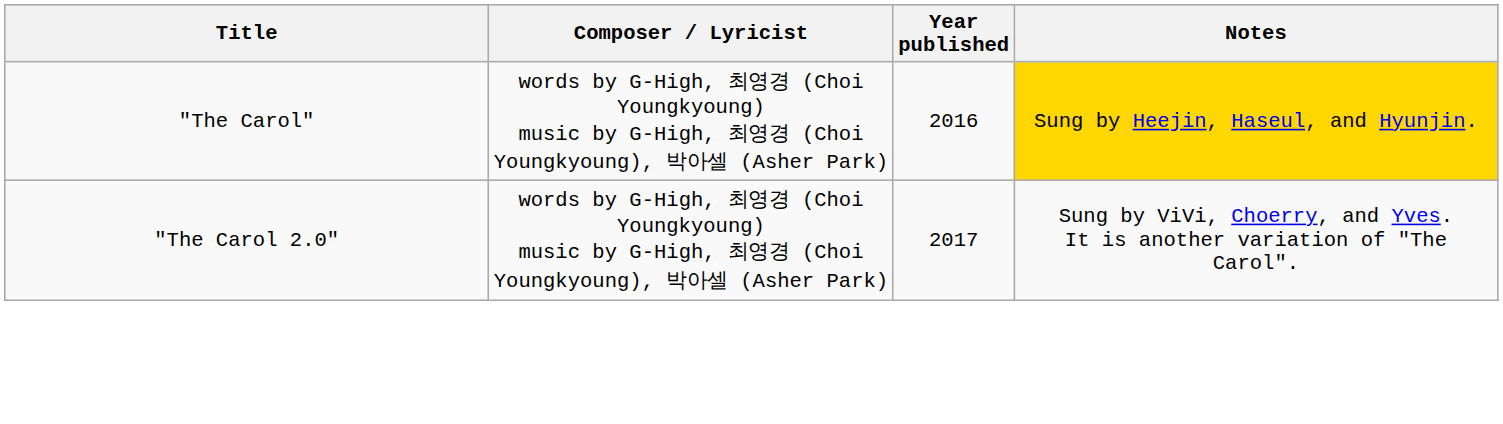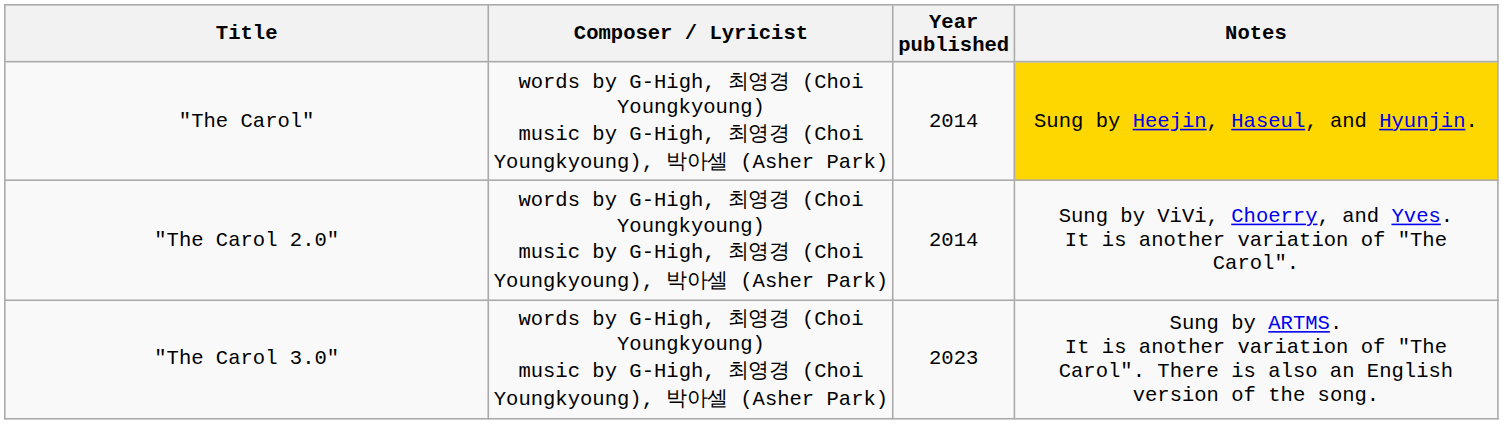(954, 121) 2016 -> (954, 121) 2014
(954, 240) 2017 -> (954, 240) 2014
+ row: (247, 359)
